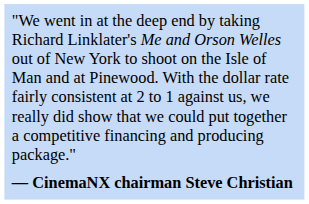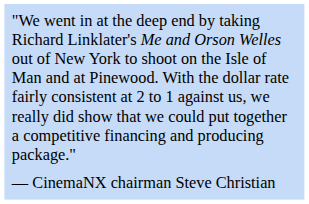(152, 182) bold -> (144, 182) normal
